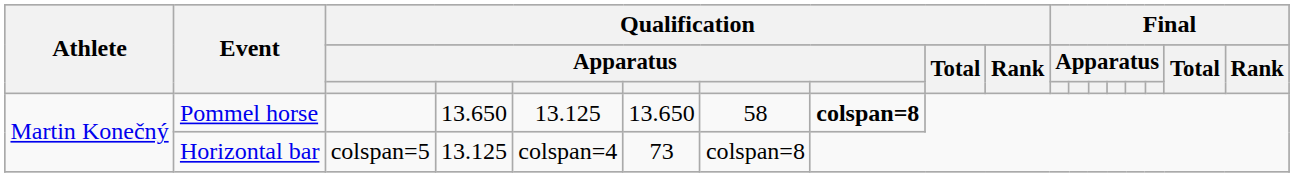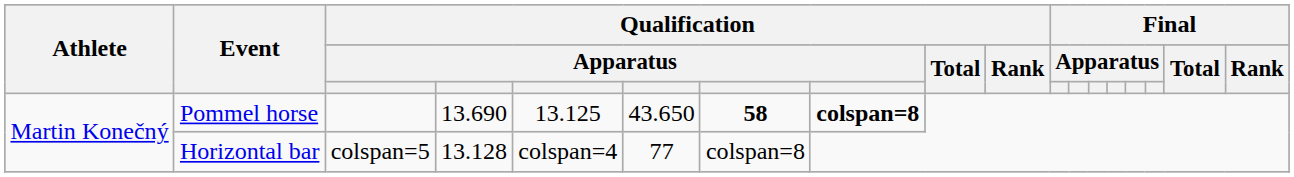(474, 112) 13.650 -> (474, 112) 13.690
(662, 112) 13.650 -> (662, 112) 43.650
(755, 112) normal -> (755, 112) bold
(474, 152) 13.125 -> (474, 152) 13.128
(662, 152) 73 -> (662, 152) 77
